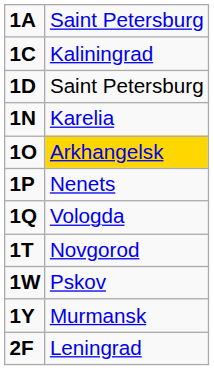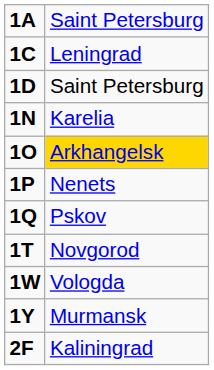(102, 53) Kaliningrad -> (96, 53) Leningrad
(87, 217) Vologda -> (78, 217) Pskov
(78, 282) Pskov -> (87, 282) Vologda
(96, 348) Leningrad -> (102, 348) Kaliningrad
